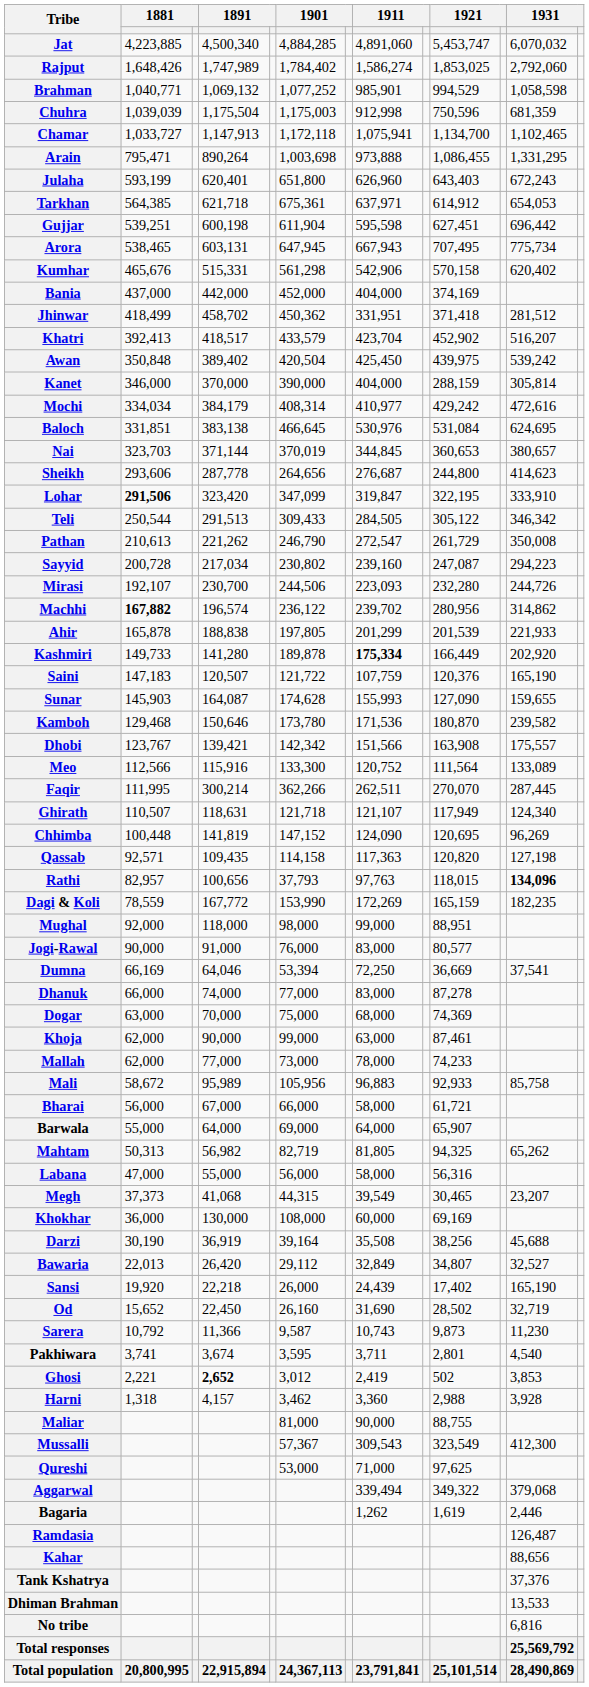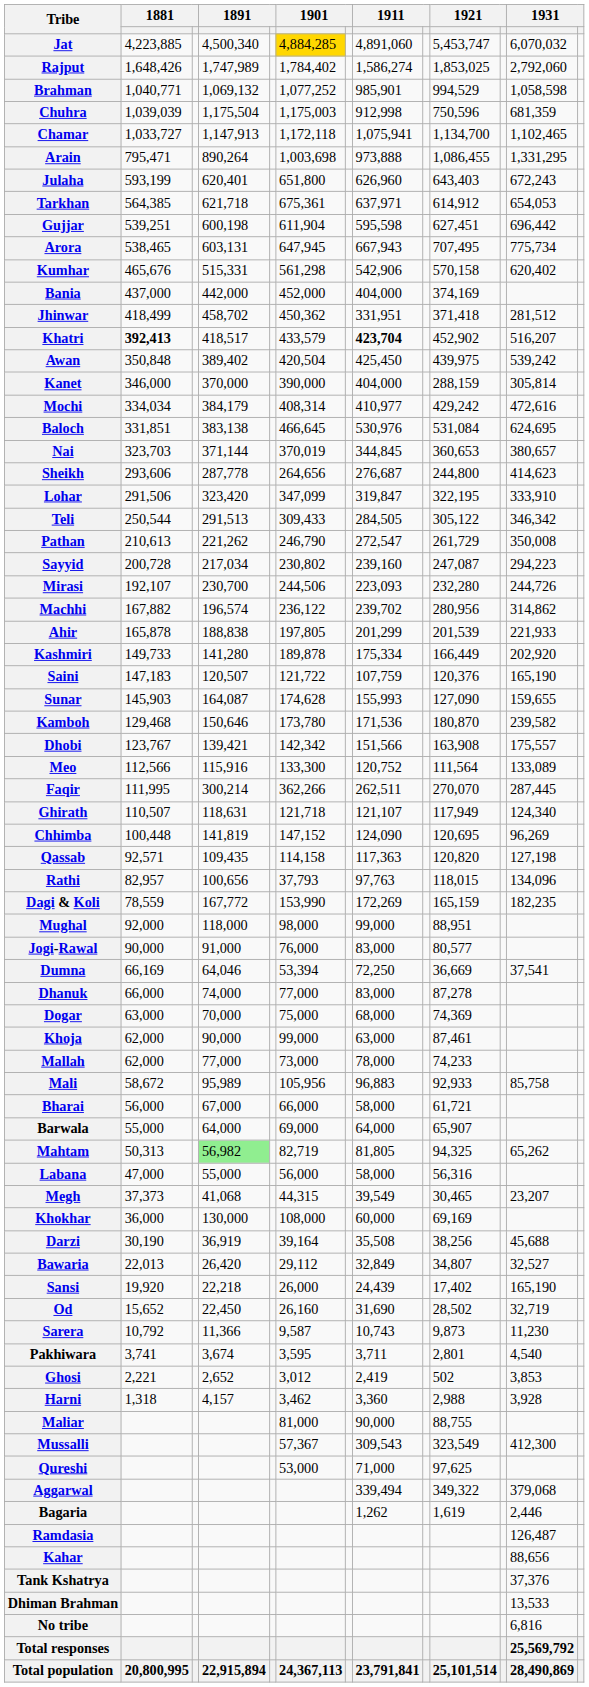(308, 44) no background -> (308, 44) gold background
(148, 338) normal -> (148, 338) bold
(379, 338) normal -> (379, 338) bold
(148, 496) bold -> (148, 496) normal
(148, 609) bold -> (148, 609) normal
(379, 654) bold -> (379, 654) normal
(533, 880) bold -> (533, 880) normal
(221, 1151) no background -> (221, 1151) lightgreen background
(218, 1377) bold -> (218, 1377) normal
